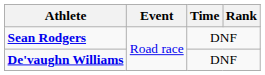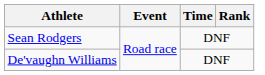(47, 38) bold -> (45, 38) normal
(66, 60) bold -> (62, 60) normal
